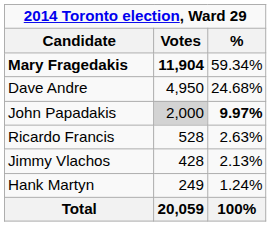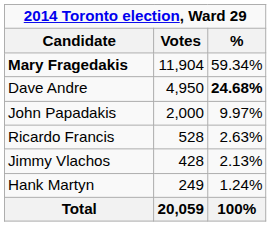(181, 64) bold -> (181, 64) normal
(237, 88) normal -> (237, 88) bold
(185, 112) lightgrey background -> (185, 112) no background
(241, 112) bold -> (241, 112) normal
